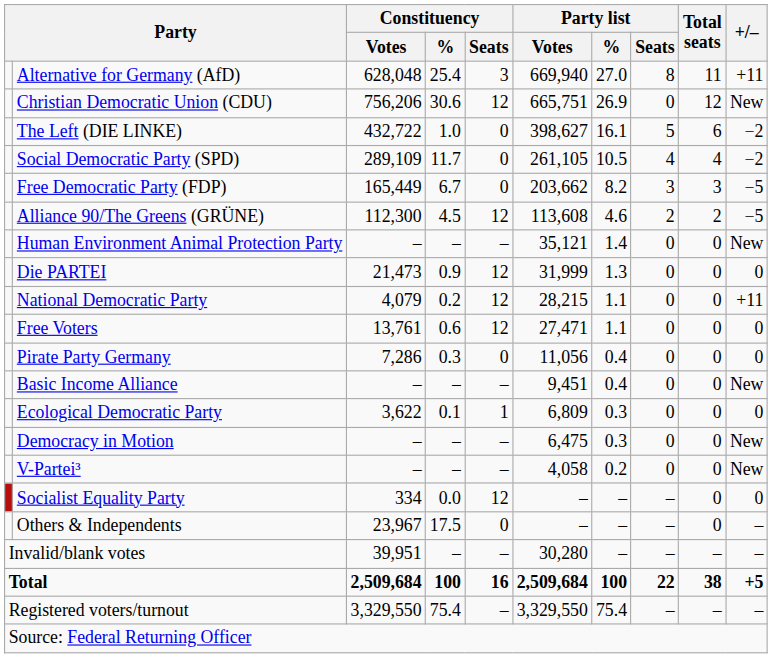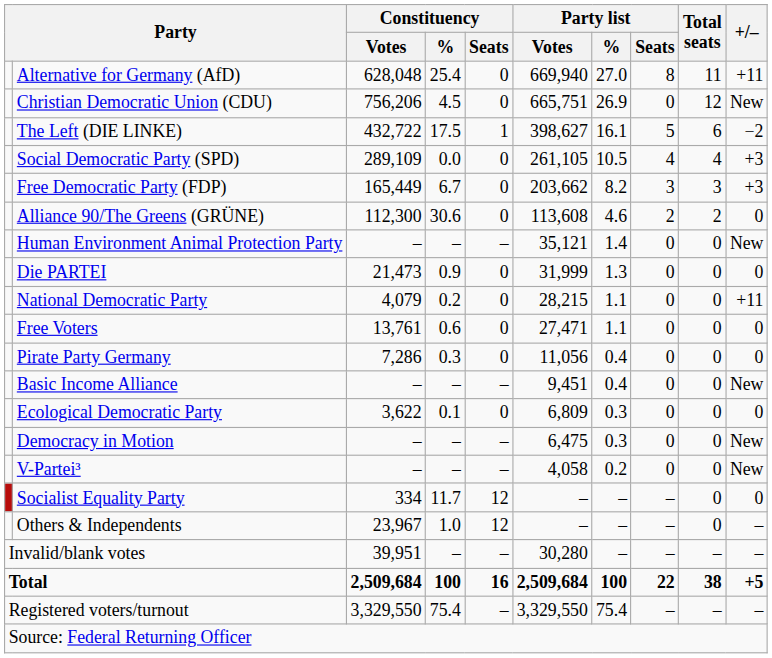(504, 74) 3 -> (504, 74) 0
(445, 103) 30.6 -> (450, 103) 4.5
(500, 103) 12 -> (504, 103) 0
(450, 131) 1.0 -> (445, 131) 17.5
(504, 131) 0 -> (504, 131) 1
(446, 159) 11.7 -> (450, 159) 0.0
(754, 159) −2 -> (754, 159) +3
(754, 187) −5 -> (754, 187) +3
(450, 215) 4.5 -> (445, 215) 30.6
(500, 215) 12 -> (504, 215) 0
(754, 215) −5 -> (759, 215) 0
(500, 272) 12 -> (504, 272) 0
(500, 300) 12 -> (504, 300) 0
(500, 328) 12 -> (504, 328) 0
(504, 412) 1 -> (504, 412) 0
(450, 497) 0.0 -> (446, 497) 11.7
(445, 525) 17.5 -> (450, 525) 1.0
(504, 525) 0 -> (500, 525) 12
